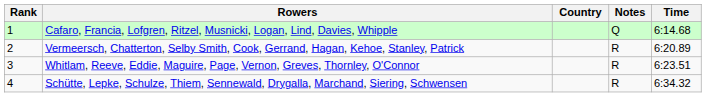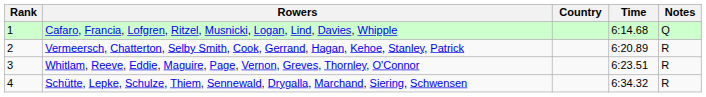columns swapped: (676, 13) <-> (630, 13)
